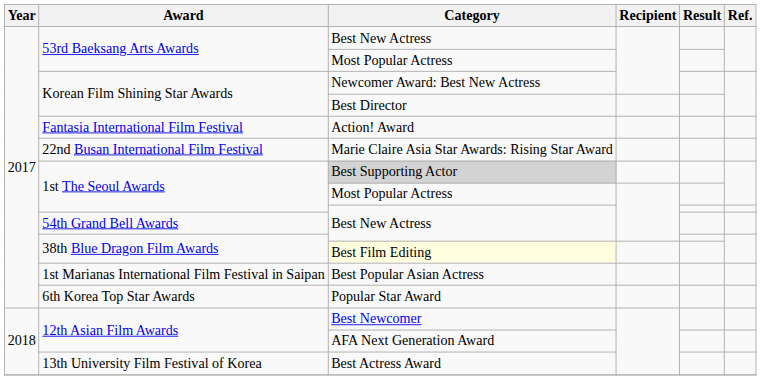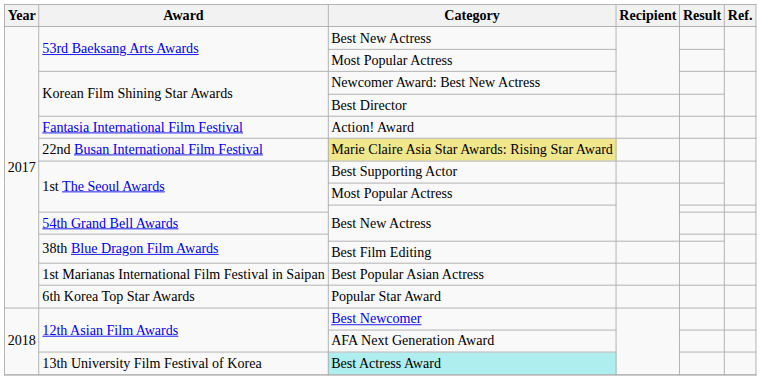(472, 149) no background -> (472, 149) khaki background
(394, 171) lightgrey background -> (394, 171) no background
(381, 251) lightyellow background -> (381, 251) no background
(386, 363) no background -> (386, 363) paleturquoise background
